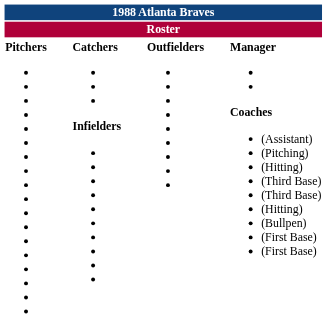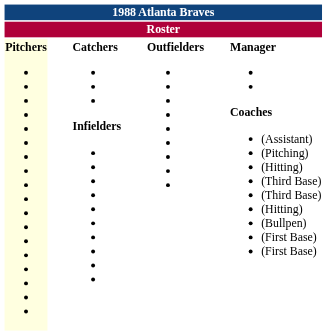(26, 179) no background -> (26, 179) lightyellow background
